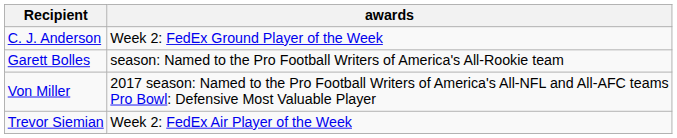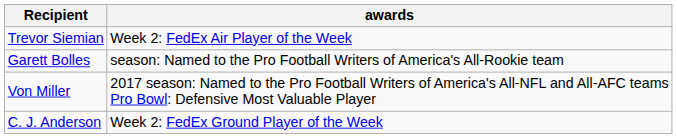rows swapped: (54, 38) <-> (56, 122)
